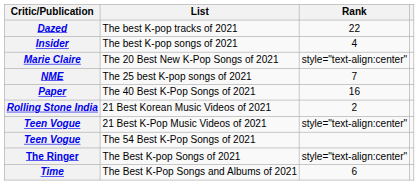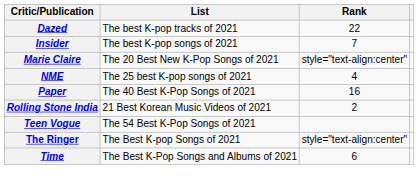(354, 44) 4 -> (354, 44) 7
(354, 76) 7 -> (354, 76) 4
- row: (52, 124)
